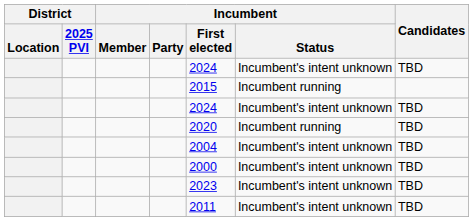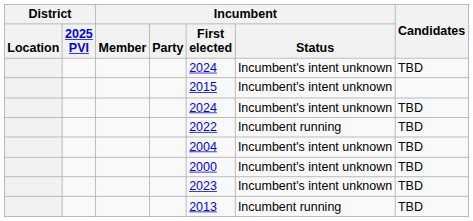(290, 87) Incumbent running -> (315, 87) Incumbent's intent unknown
(203, 127) 2020 -> (203, 127) 2022
(203, 206) 2011 -> (203, 206) 2013
(315, 206) Incumbent's intent unknown -> (290, 206) Incumbent running
